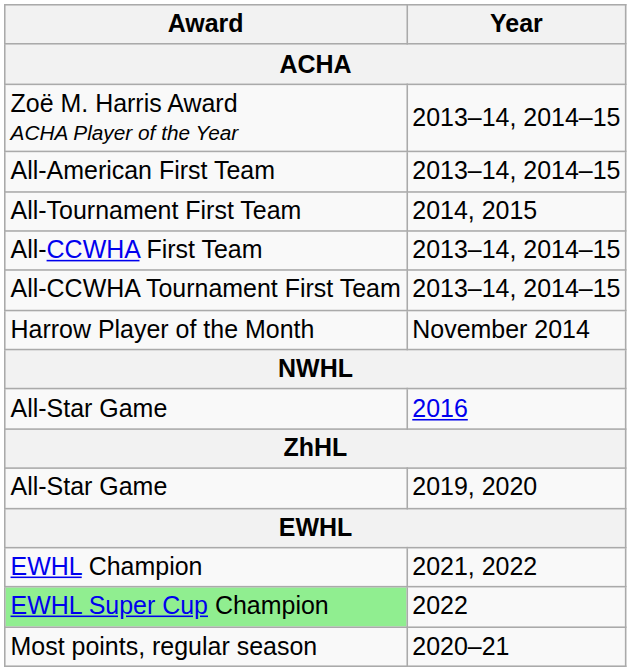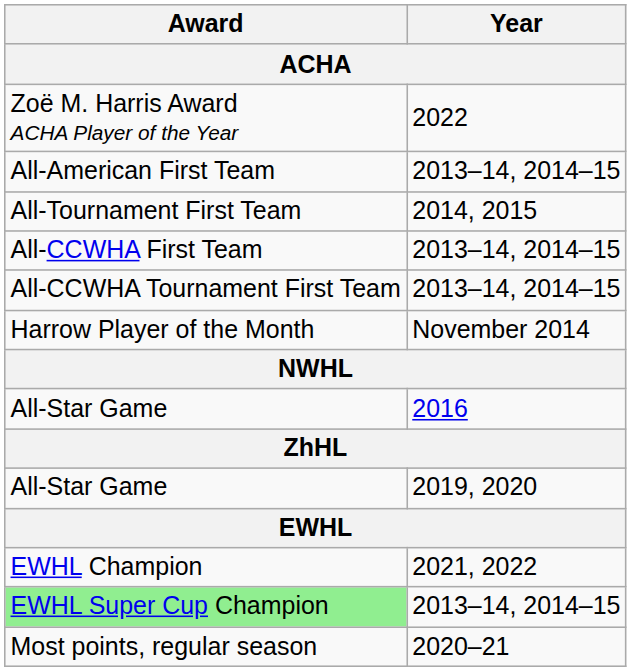(516, 117) 2013–14, 2014–15 -> (440, 117) 2022
(440, 606) 2022 -> (516, 606) 2013–14, 2014–15
